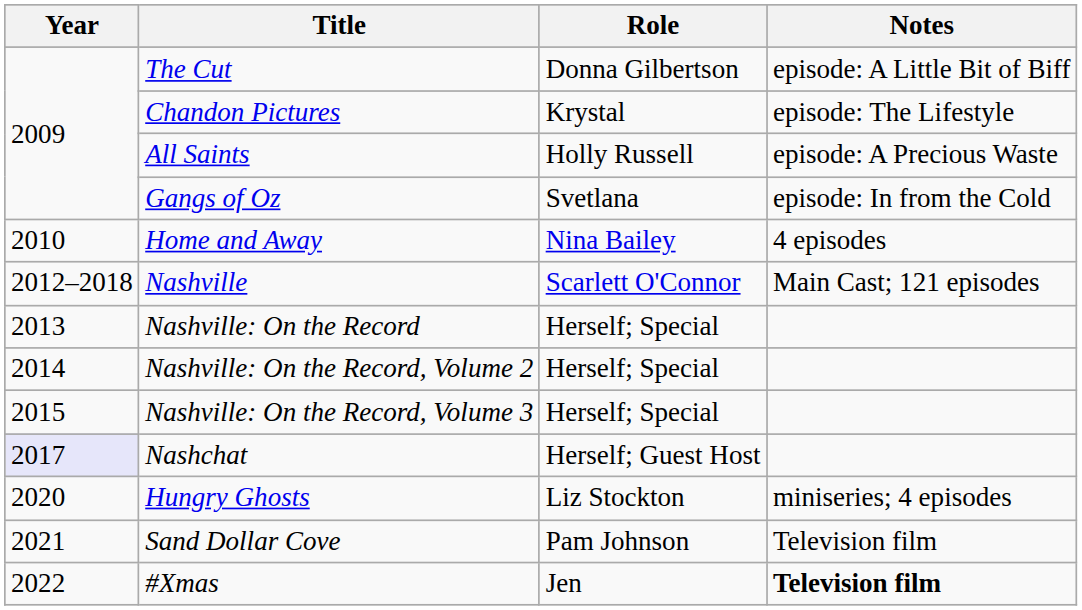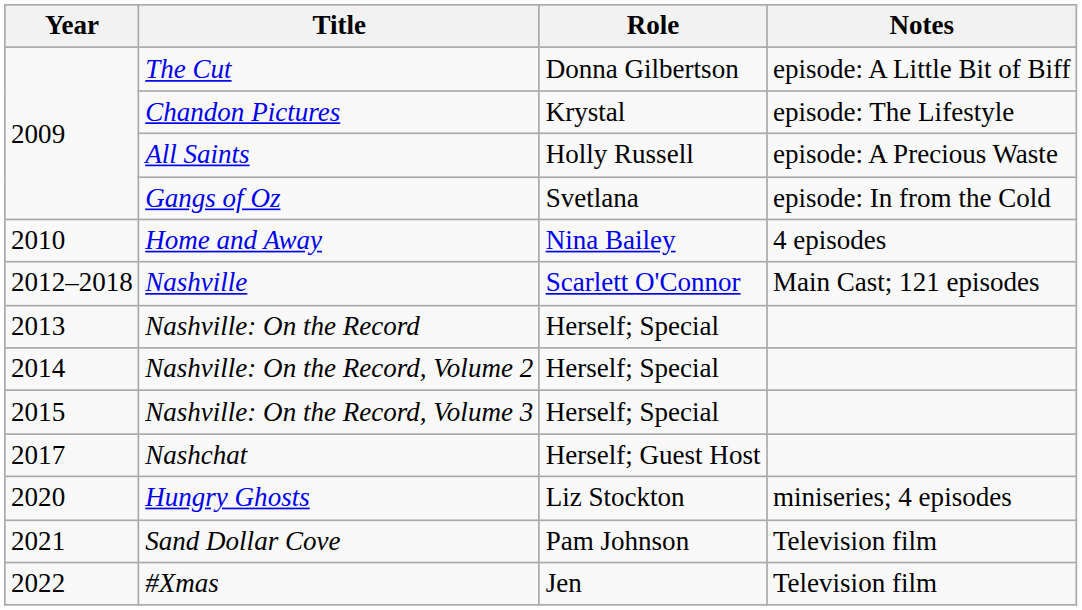(38, 454) lavender background -> (38, 454) no background
(857, 583) bold -> (855, 583) normal
